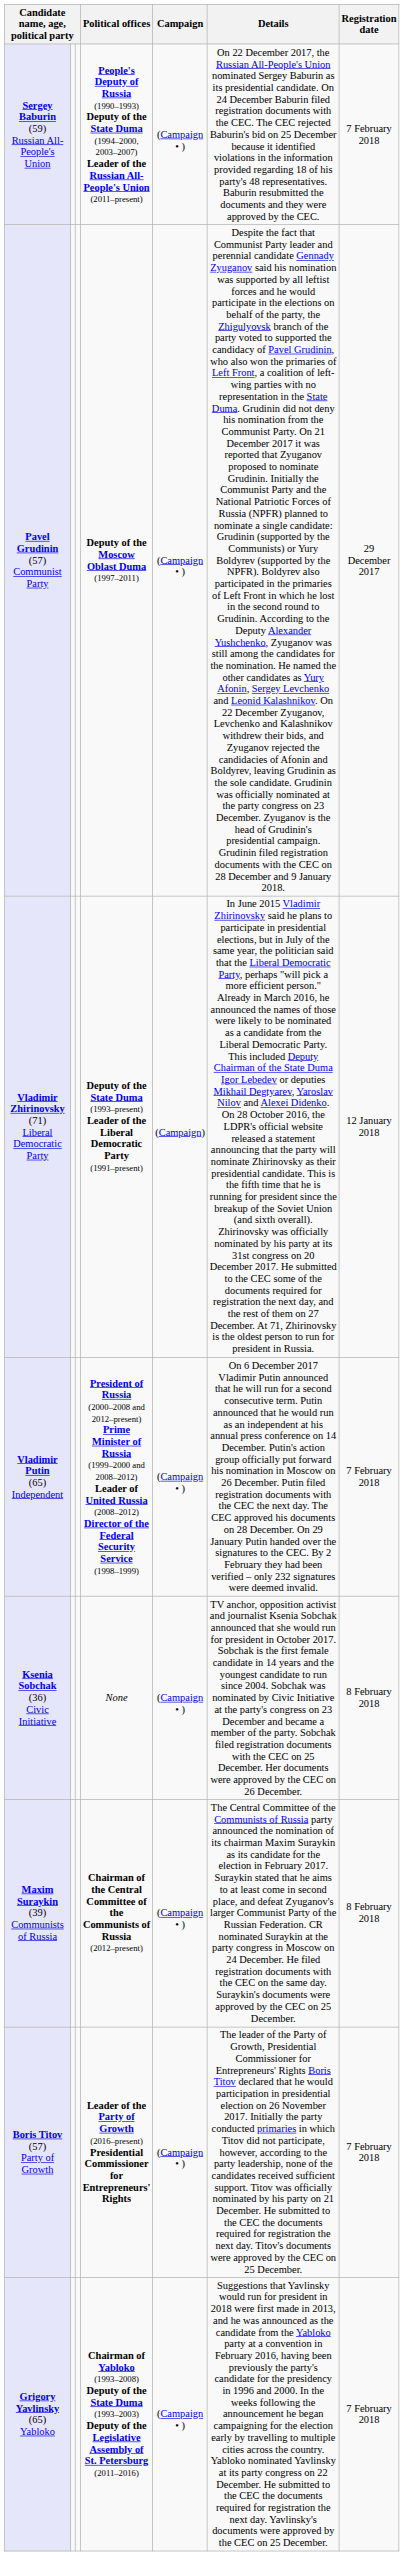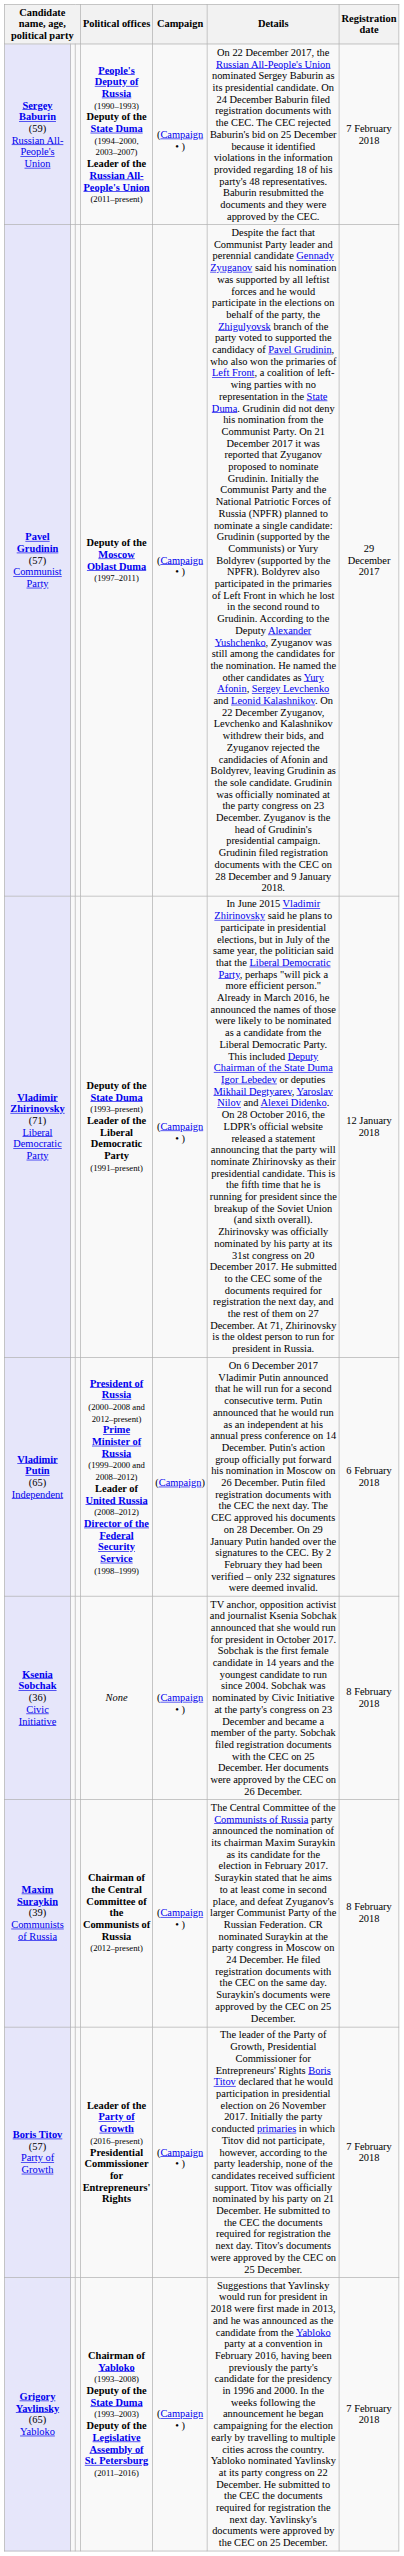(180, 1132) (Campaign) -> (180, 1132) (Campaign • )
(180, 1482) (Campaign • ) -> (180, 1482) (Campaign)
(369, 1476) 7 February 2018 -> (369, 1476) 6 February 2018
